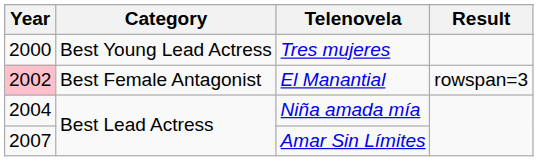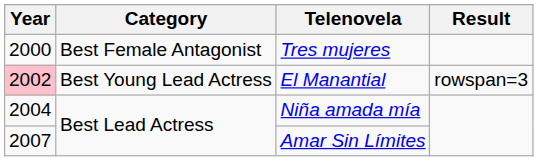(166, 49) Best Young Lead Actress -> (161, 49) Best Female Antagonist
(161, 79) Best Female Antagonist -> (166, 79) Best Young Lead Actress
